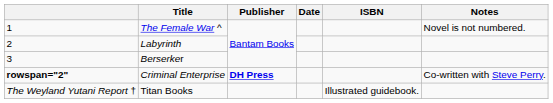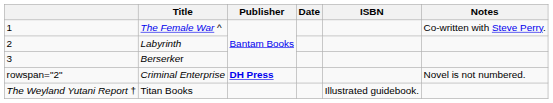(475, 28) Novel is not numbered. -> (485, 28) Co-written with Steve Perry.
(37, 75) bold -> (35, 75) normal
(485, 75) Co-written with Steve Perry. -> (475, 75) Novel is not numbered.
